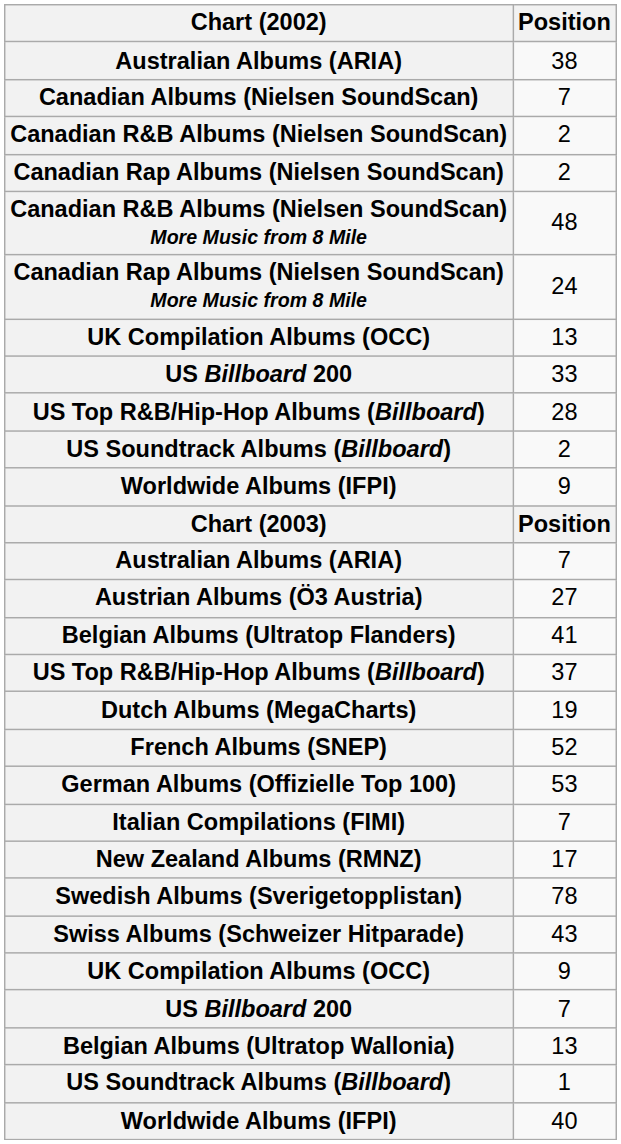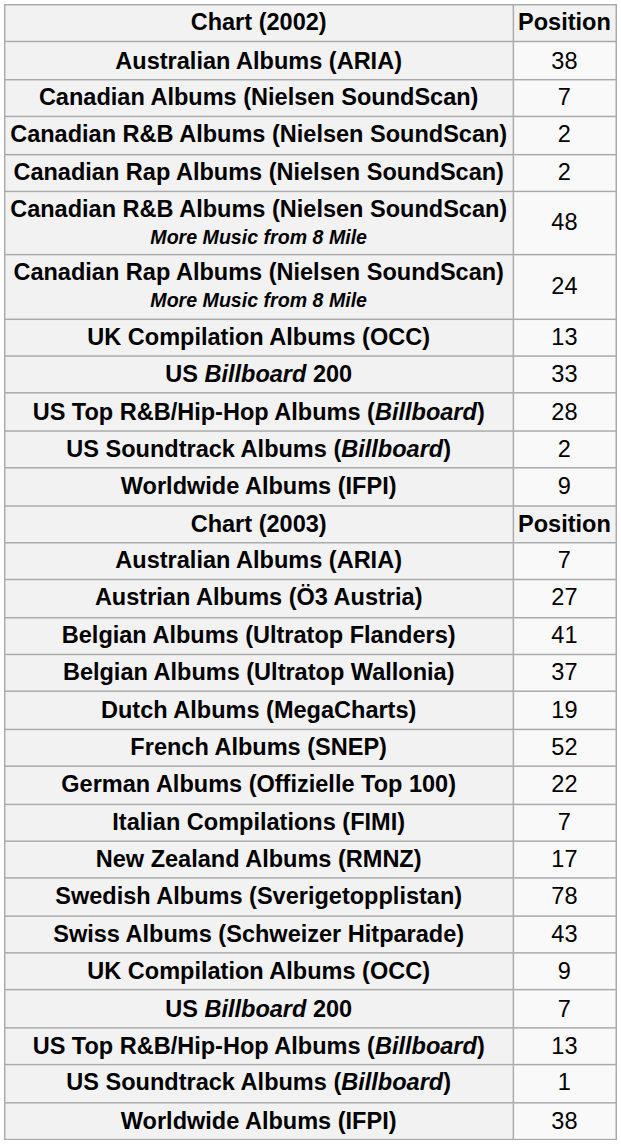(259, 672) US Top R&B/Hip-Hop Albums (Billboard) -> (259, 672) Belgian Albums (Ultratop Wallonia)
(564, 784) 53 -> (564, 784) 22
(259, 1045) Belgian Albums (Ultratop Wallonia) -> (259, 1045) US Top R&B/Hip-Hop Albums (Billboard)
(564, 1120) 40 -> (564, 1120) 38
